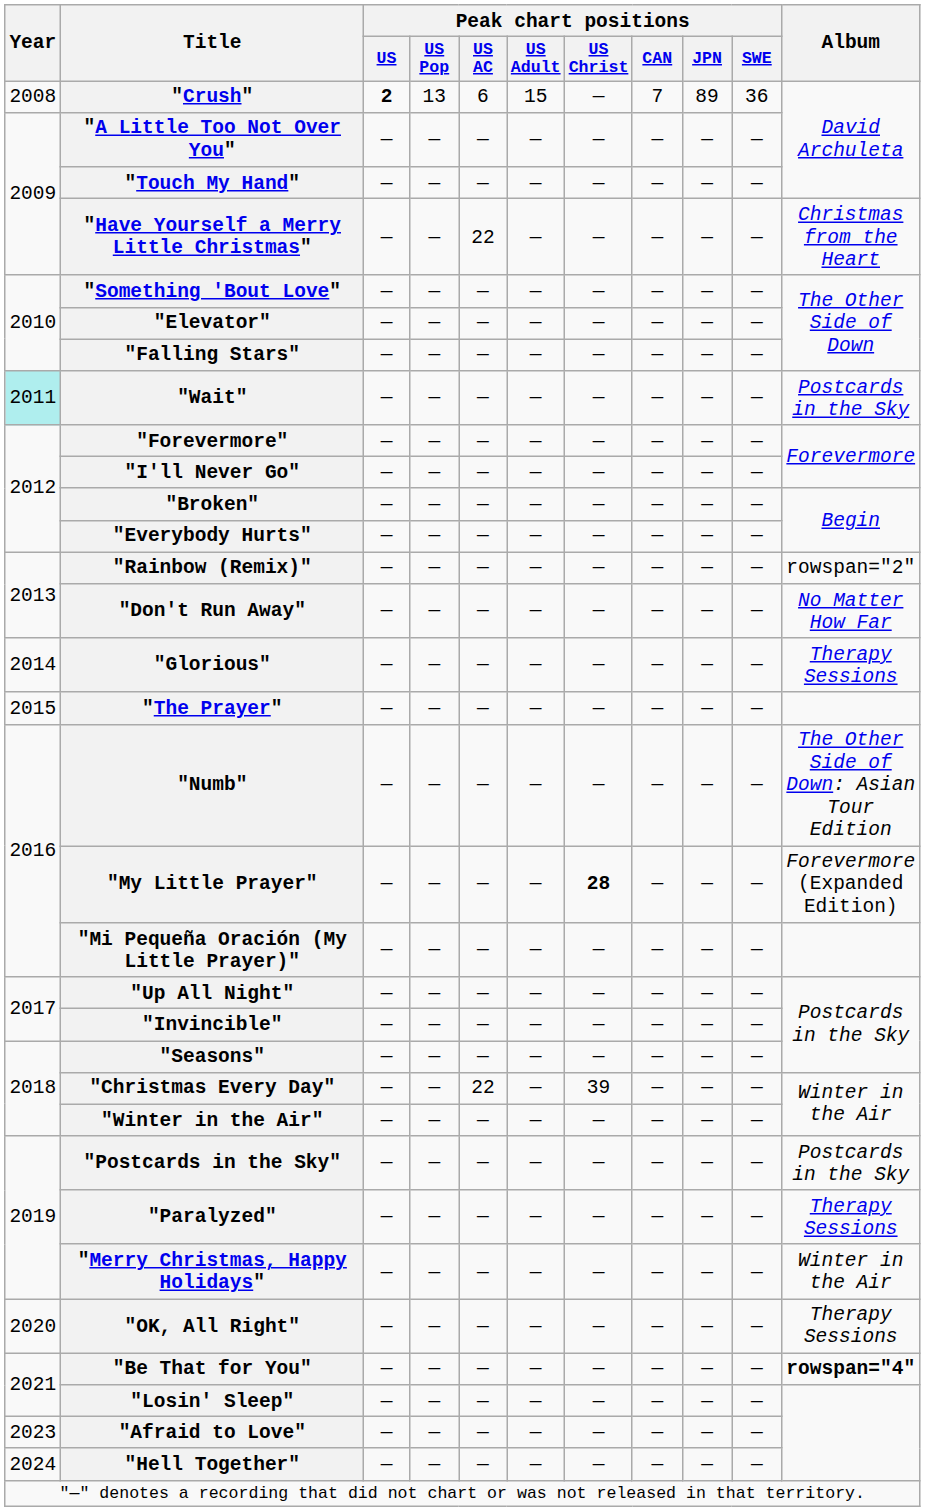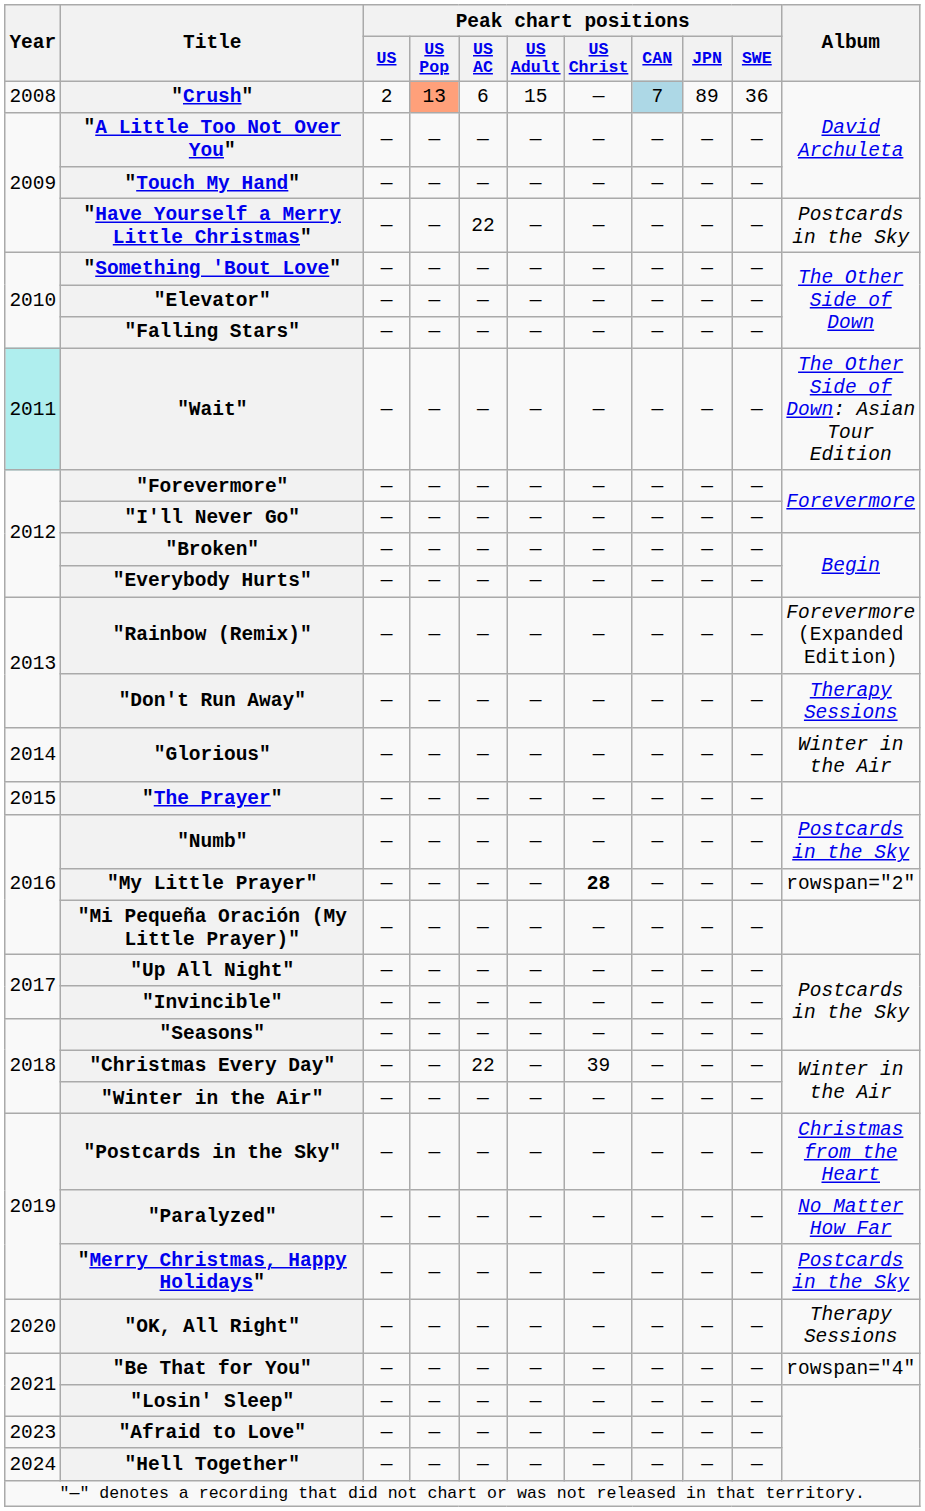(387, 97) bold -> (387, 97) normal
(434, 97) no background -> (434, 97) lightsalmon background
(657, 97) no background -> (657, 97) lightblue background
(851, 237) Christmas from the Heart -> (851, 226) Postcards in the Sky
(851, 398) Postcards in the Sky -> (851, 409) The Other Side of Down: Asian Tour Edition
(851, 568) rowspan="2" -> (851, 635) Forevermore (Expanded Edition)
(851, 611) No Matter How Far -> (851, 701) Therapy Sessions
(851, 665) Therapy Sessions -> (851, 755) Winter in the Air
(851, 785) The Other Side of Down: Asian Tour Edition -> (851, 841) Postcards in the Sky
(851, 884) Forevermore (Expanded Edition) -> (851, 884) rowspan="2"
(851, 1163) Postcards in the Sky -> (851, 1152) Christmas from the Heart
(851, 1217) Therapy Sessions -> (851, 1217) No Matter How Far
(851, 1272) Winter in the Air -> (851, 1272) Postcards in the Sky
(851, 1369) bold -> (851, 1369) normal
